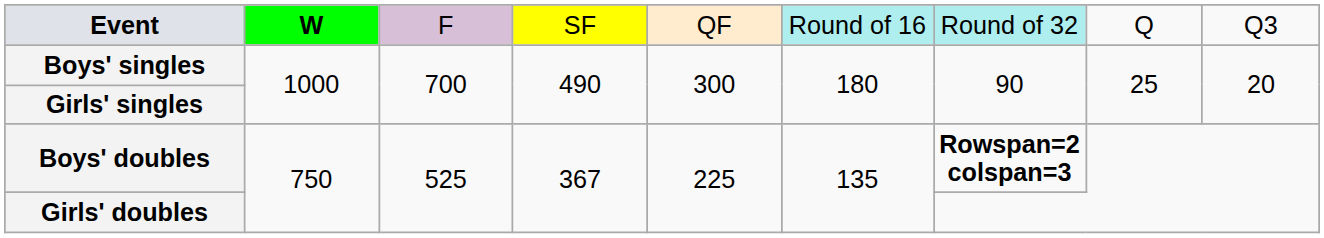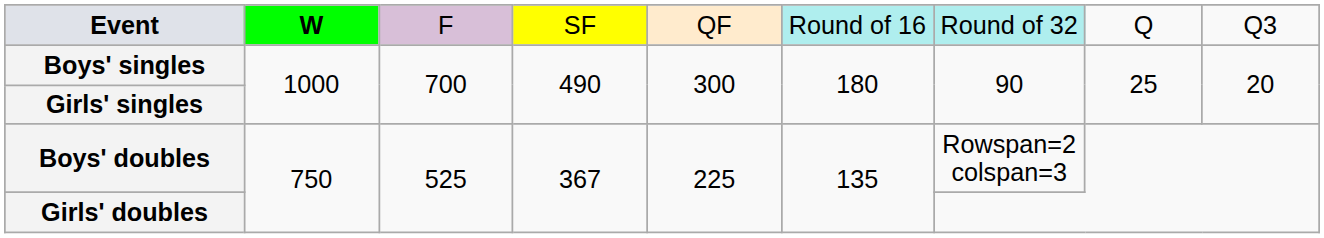(1009, 159) bold -> (1009, 159) normal
